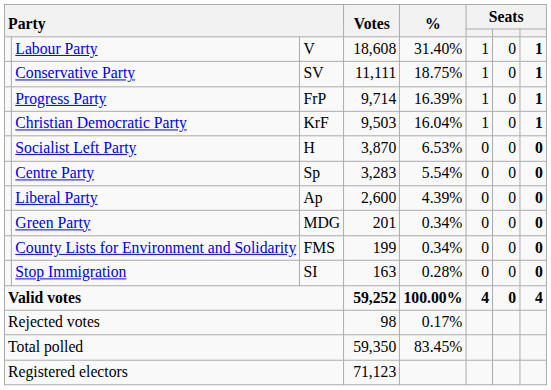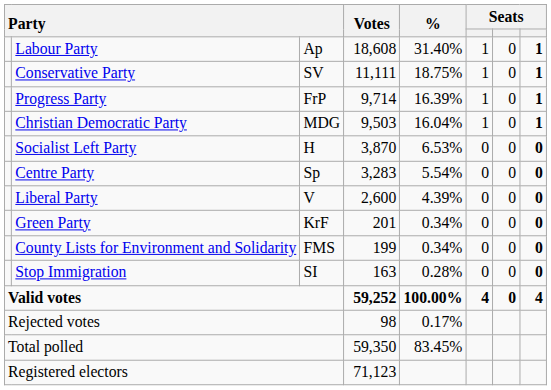(309, 49) V -> (313, 49) Ap
(316, 123) KrF -> (322, 123) MDG
(313, 198) Ap -> (309, 198) V
(322, 223) MDG -> (316, 223) KrF
